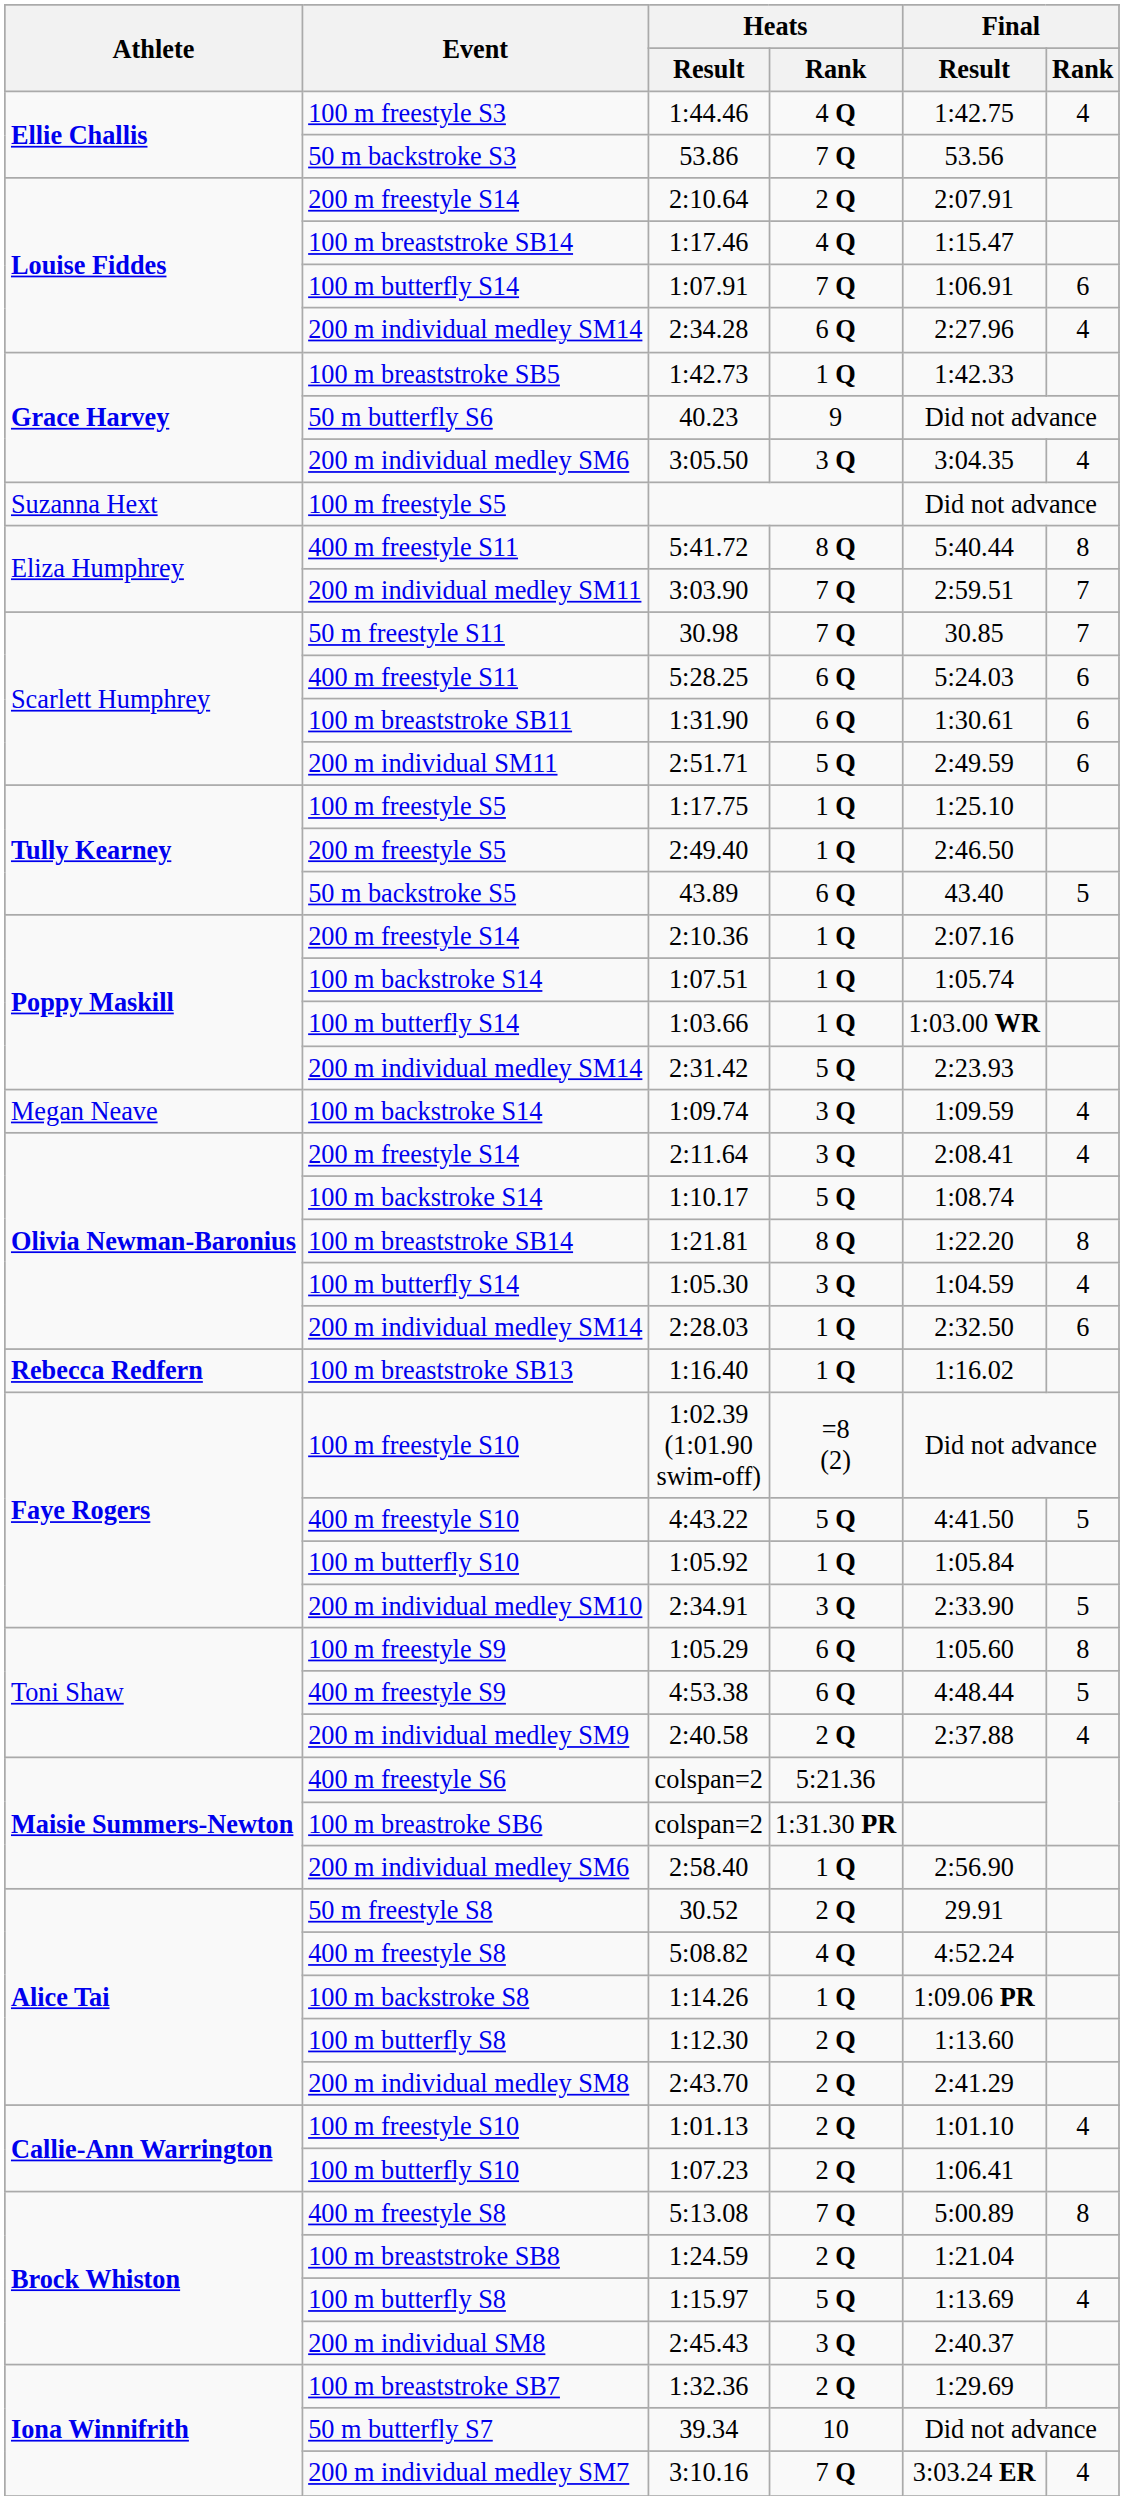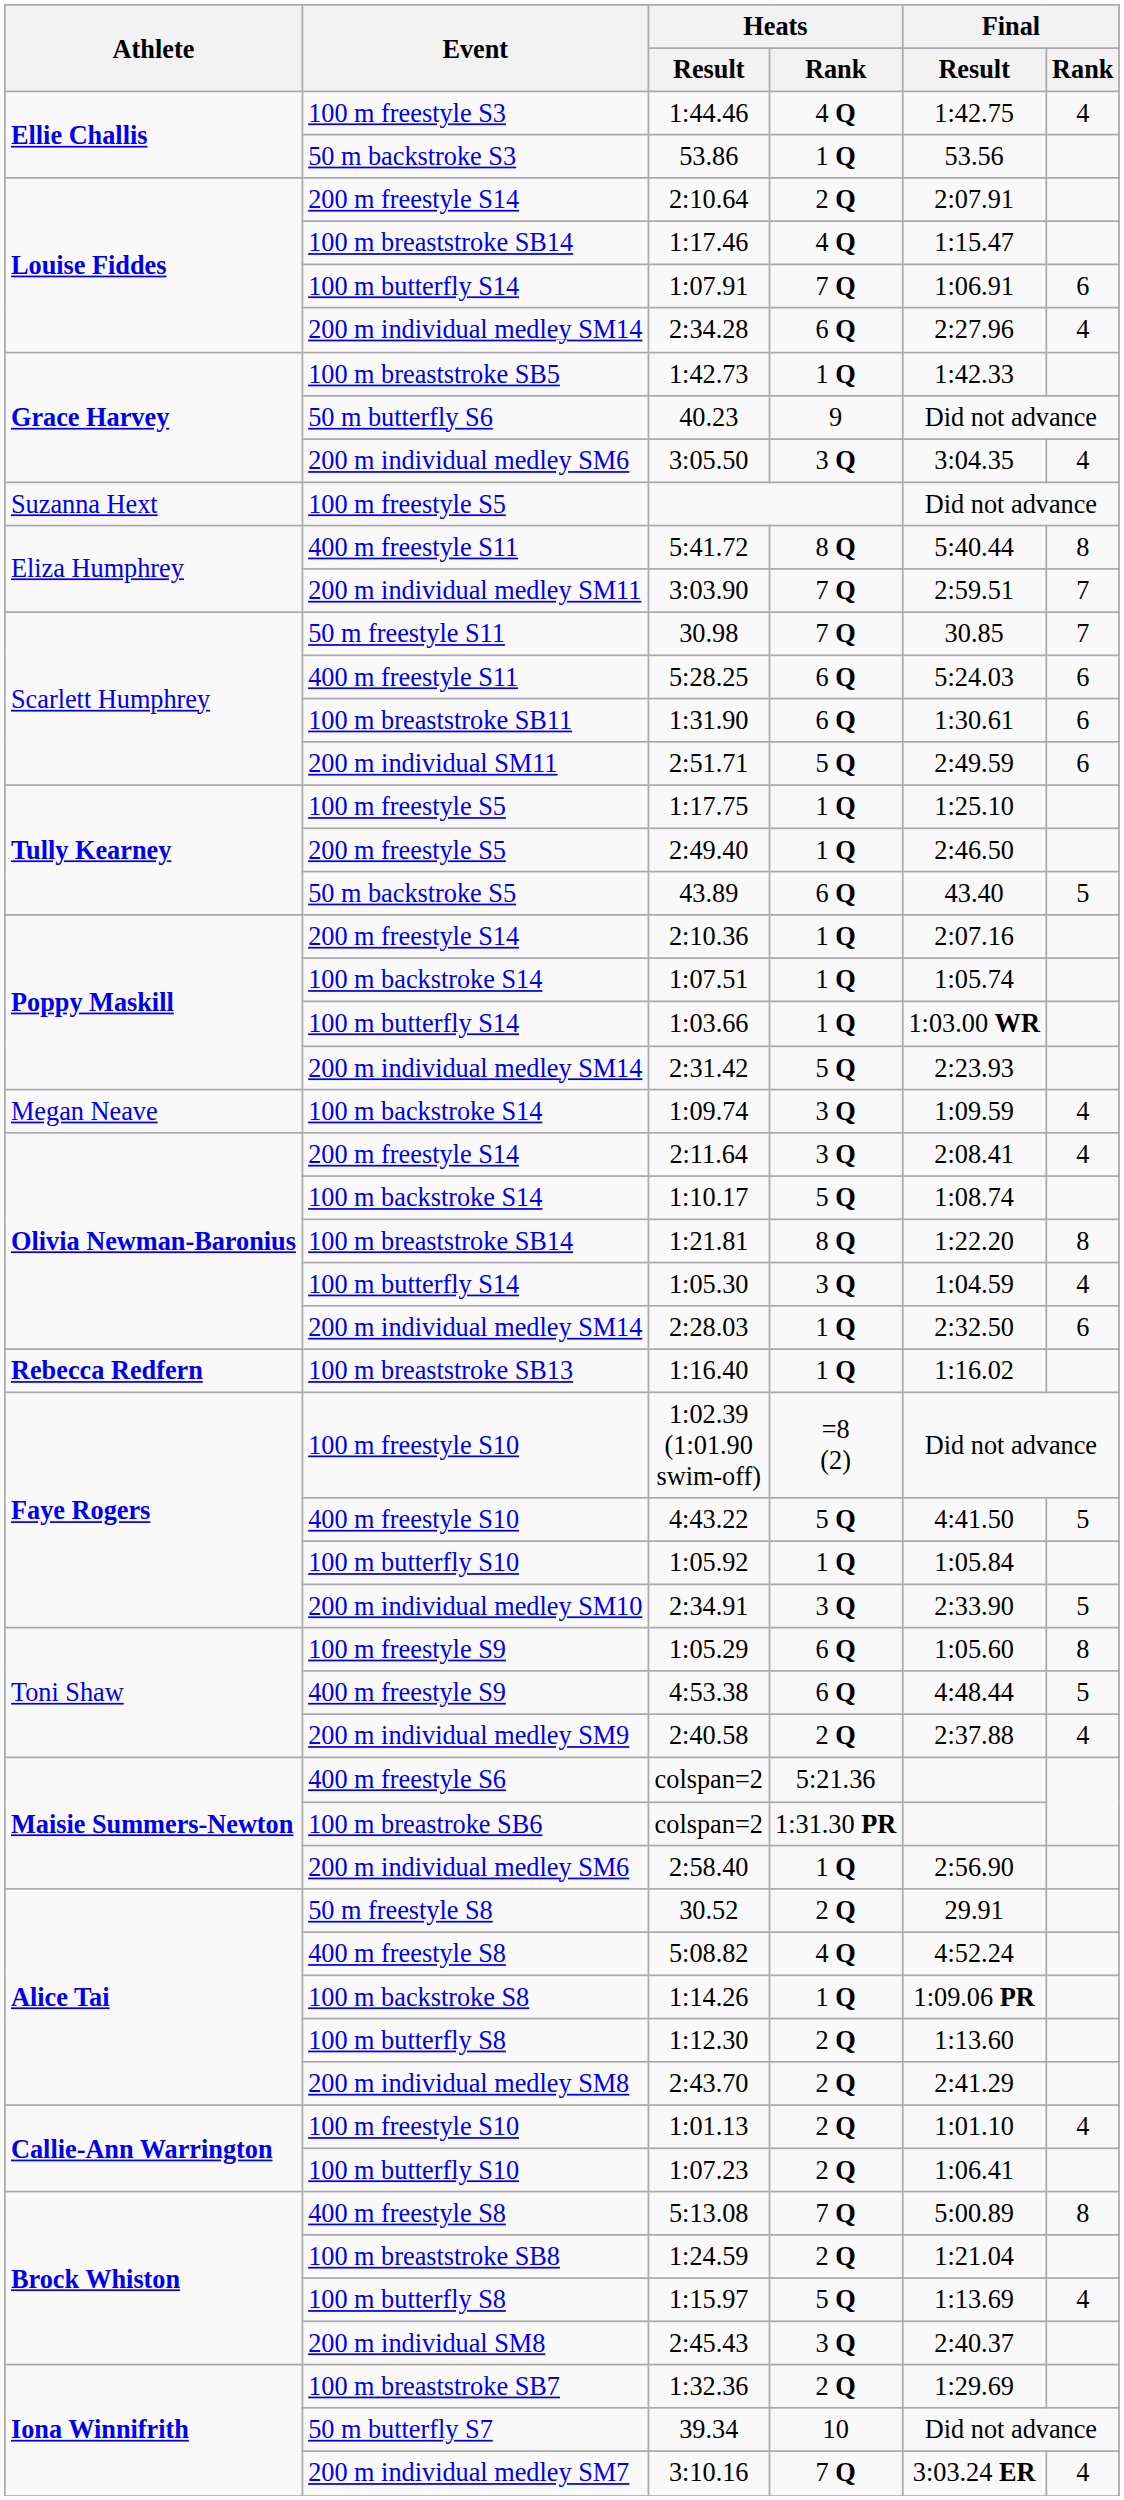(836, 156) 7 Q -> (836, 156) 1 Q
